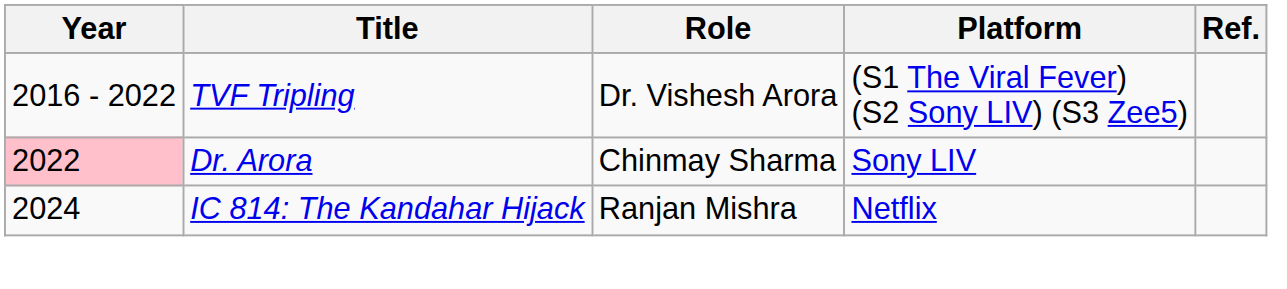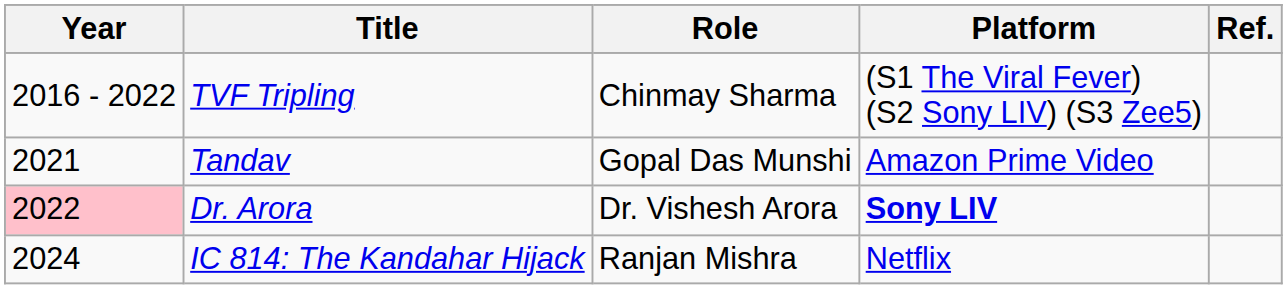(718, 94) Dr. Vishesh Arora -> (717, 94) Chinmay Sharma
+ row: (240, 160)
(717, 160) Chinmay Sharma -> (718, 209) Dr. Vishesh Arora
(914, 160) normal -> (931, 209) bold
